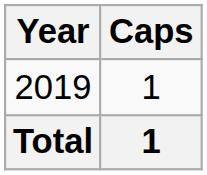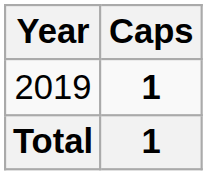(151, 86) normal -> (151, 86) bold
